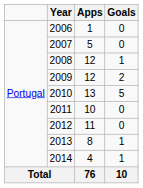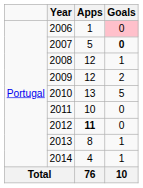(122, 28) no background -> (122, 28) pink background
(122, 45) normal -> (122, 45) bold
(90, 126) normal -> (90, 126) bold
